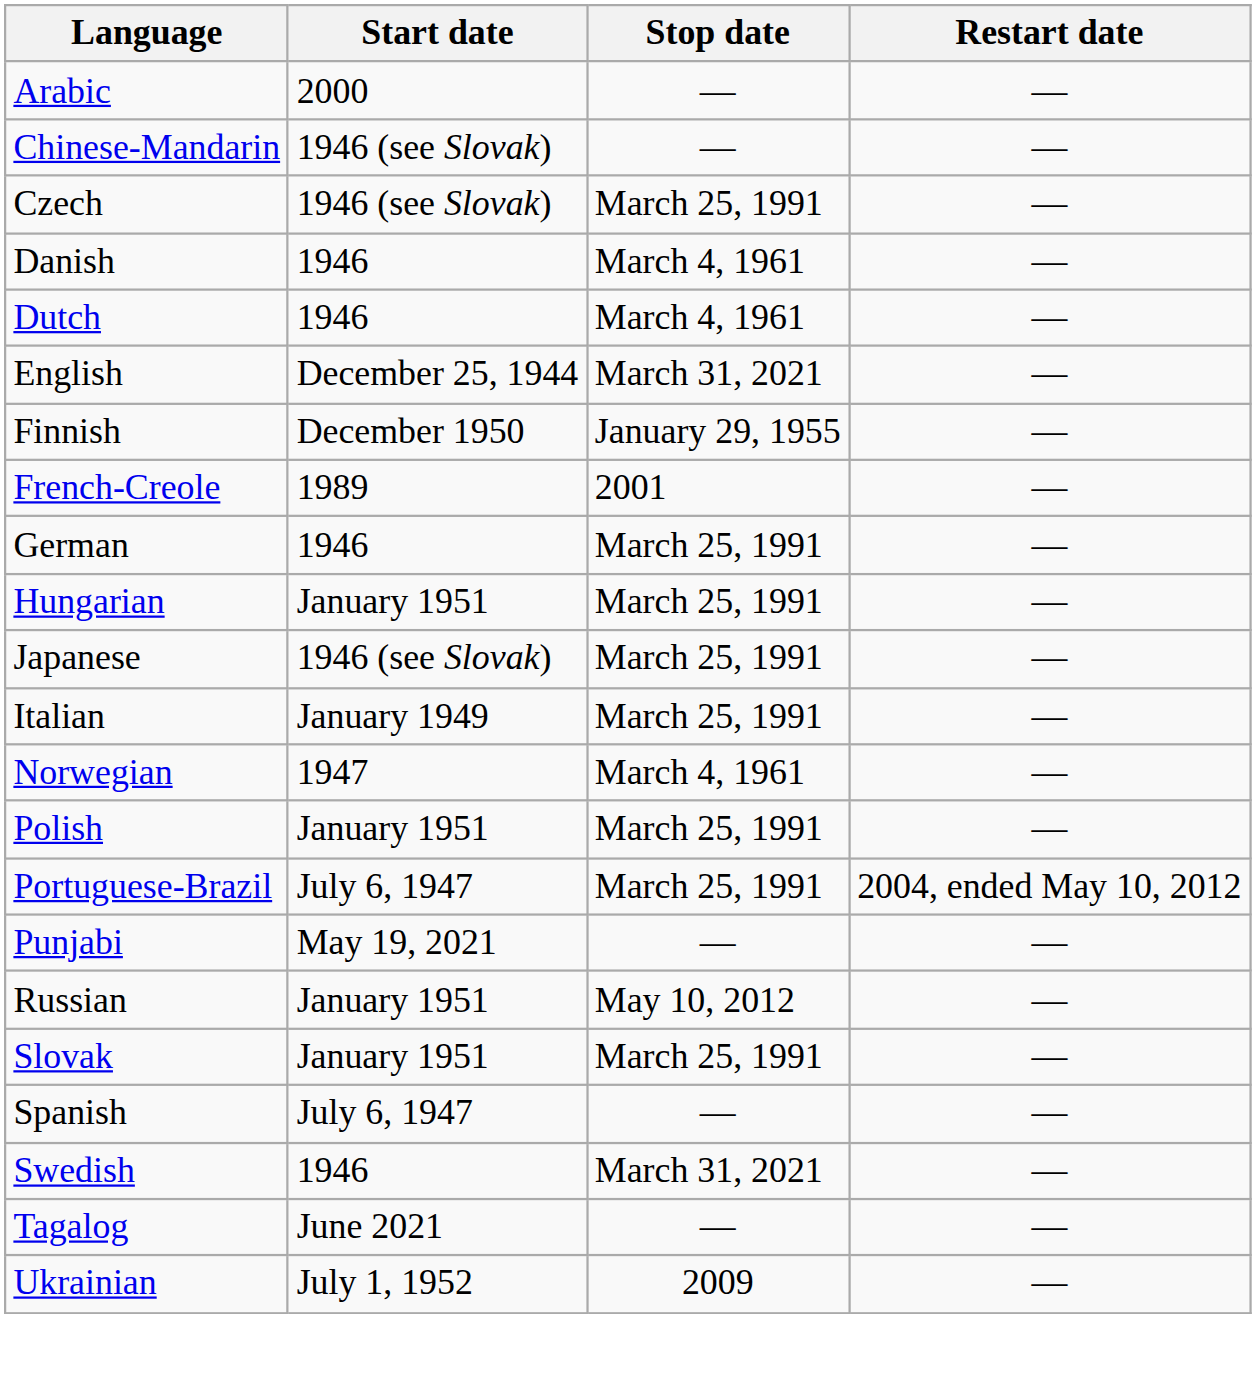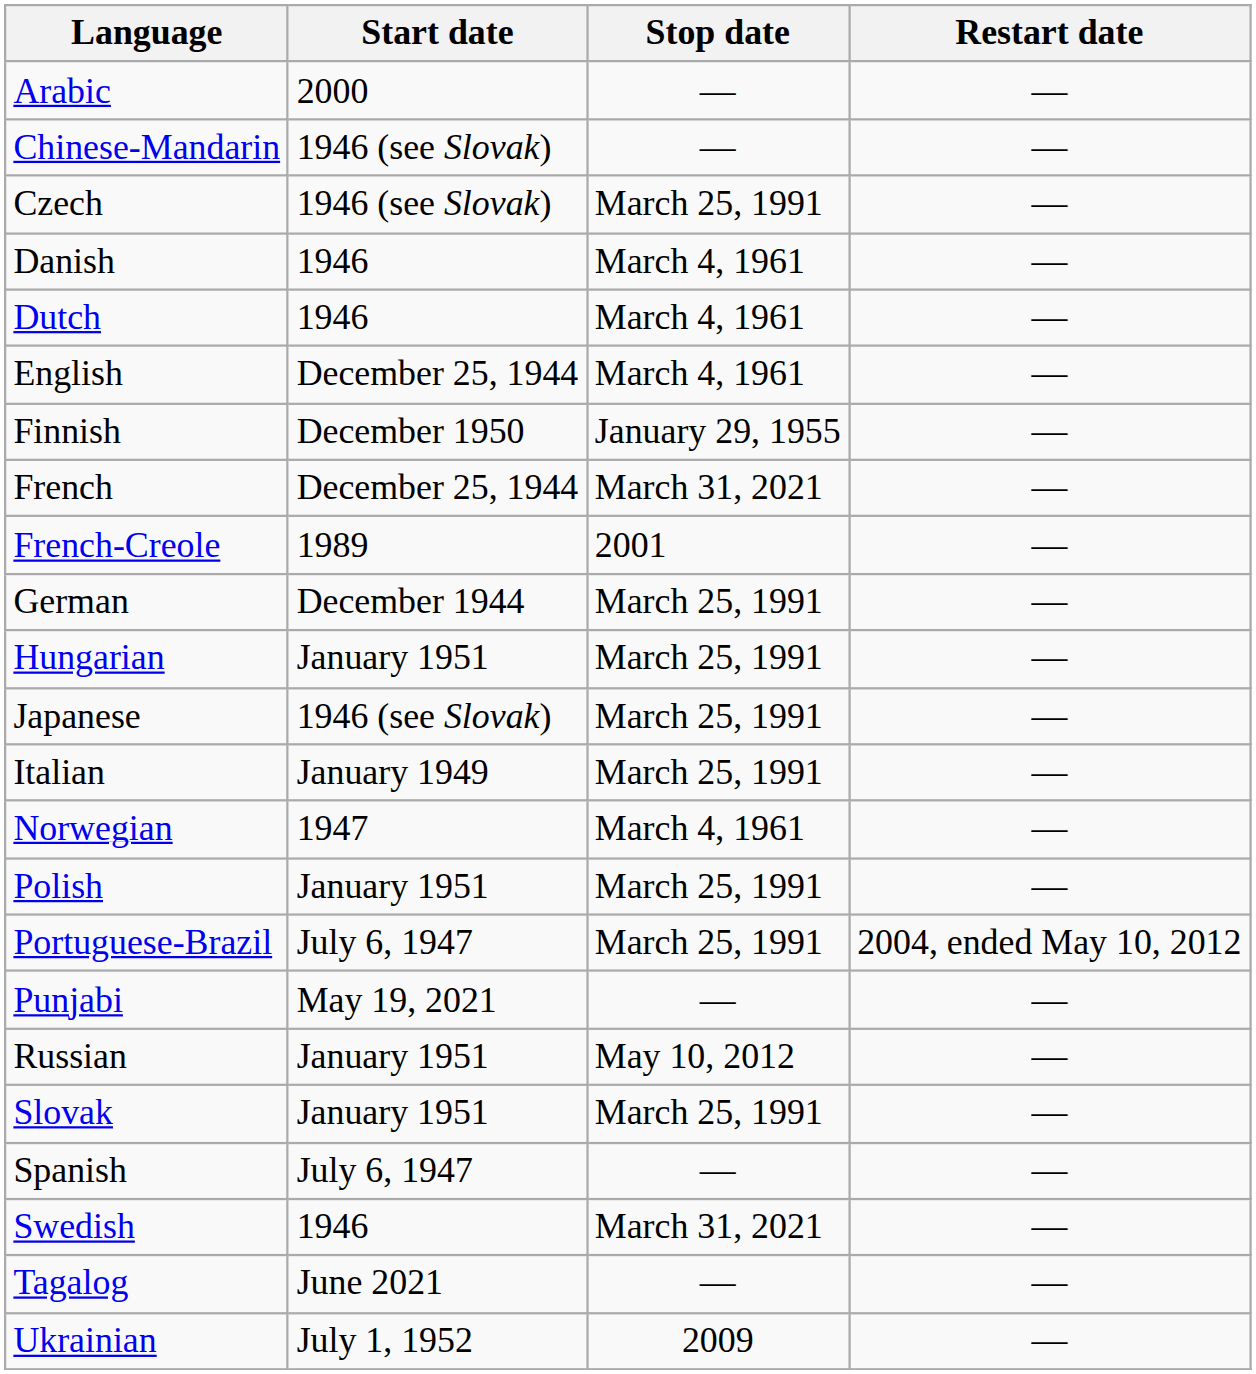(709, 373) March 31, 2021 -> (700, 373) March 4, 1961
+ row: (63, 487)
(332, 544) 1946 -> (411, 601) December 1944
